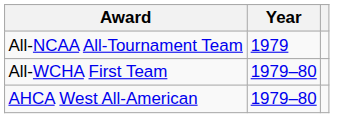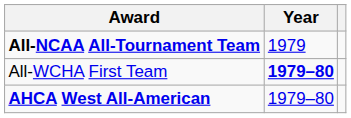(126, 44) normal -> (134, 44) bold
(284, 71) normal -> (301, 71) bold
(103, 98) normal -> (109, 98) bold
